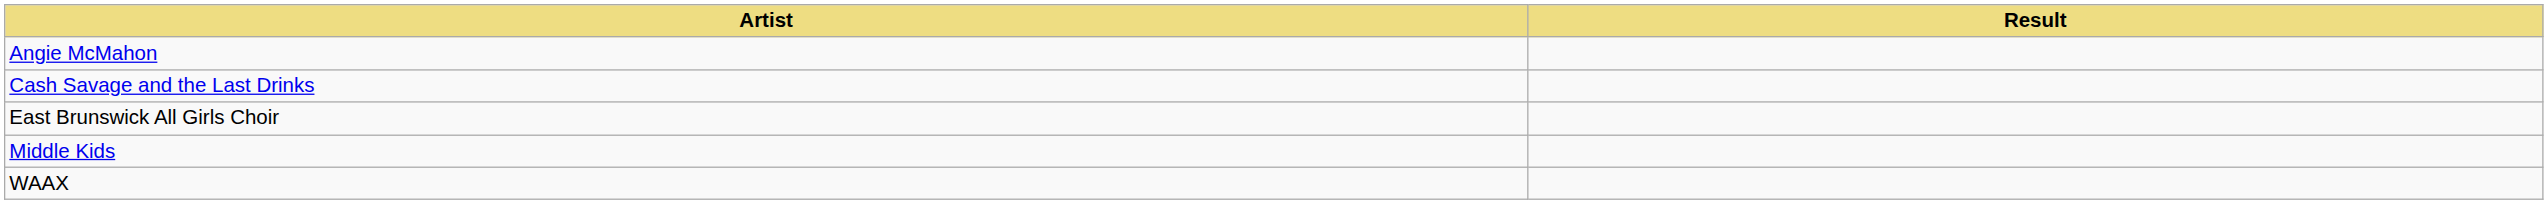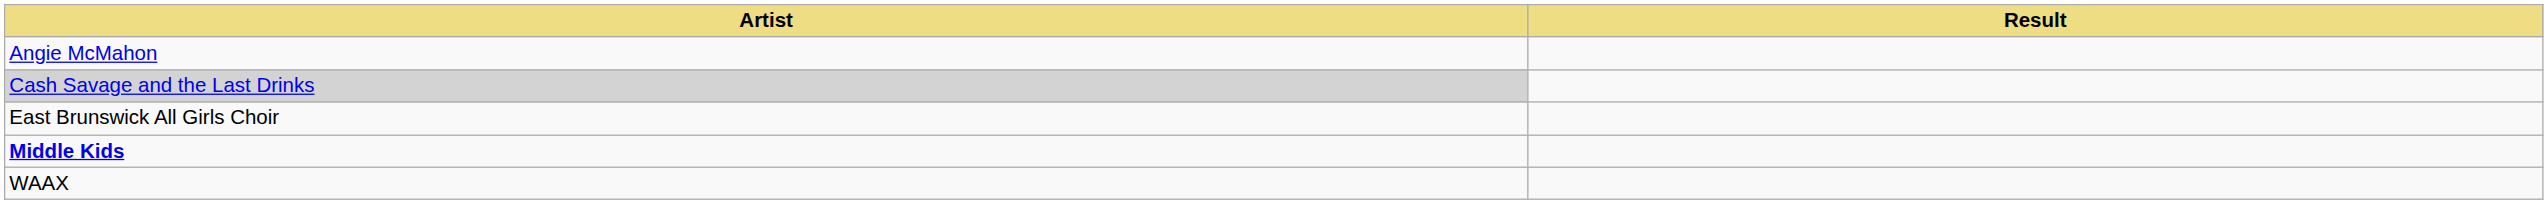(162, 85) no background -> (162, 85) lightgrey background
(62, 150) normal -> (67, 150) bold
